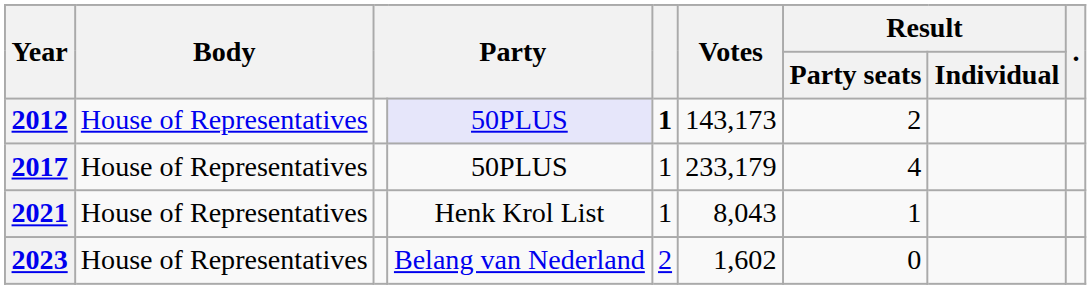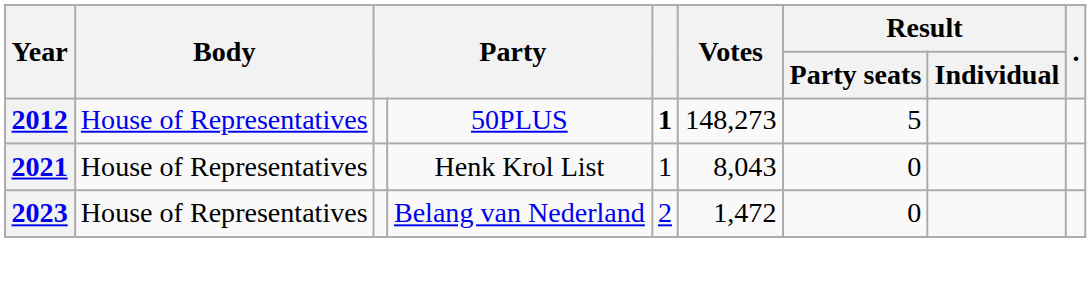(519, 120) lavender background -> (519, 120) no background
(731, 120) 143,173 -> (731, 120) 148,273
(914, 120) 2 -> (914, 120) 5
- row: (40, 166)
(914, 213) 1 -> (914, 166) 0
(745, 259) 1,602 -> (745, 213) 1,472
